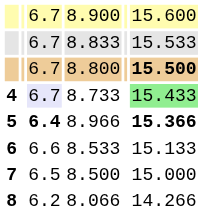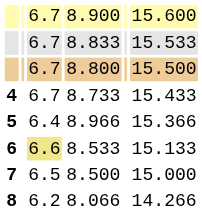(164, 69) bold -> (164, 69) normal
(44, 96) lavender background -> (44, 96) no background
(164, 96) lightgreen background -> (164, 96) no background
(44, 122) bold -> (44, 122) normal
(164, 122) bold -> (164, 122) normal
(44, 149) no background -> (44, 149) khaki background
